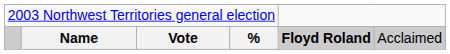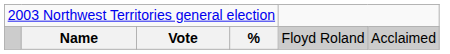(326, 37) bold -> (323, 37) normal
